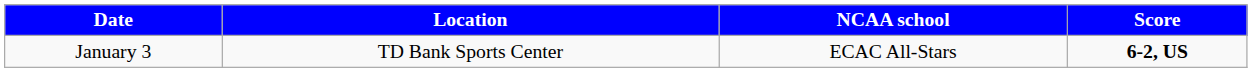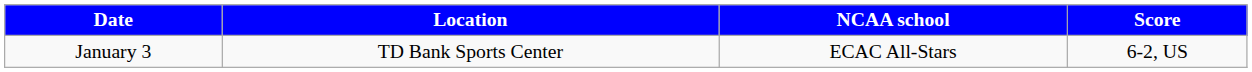(1157, 51) bold -> (1157, 51) normal
